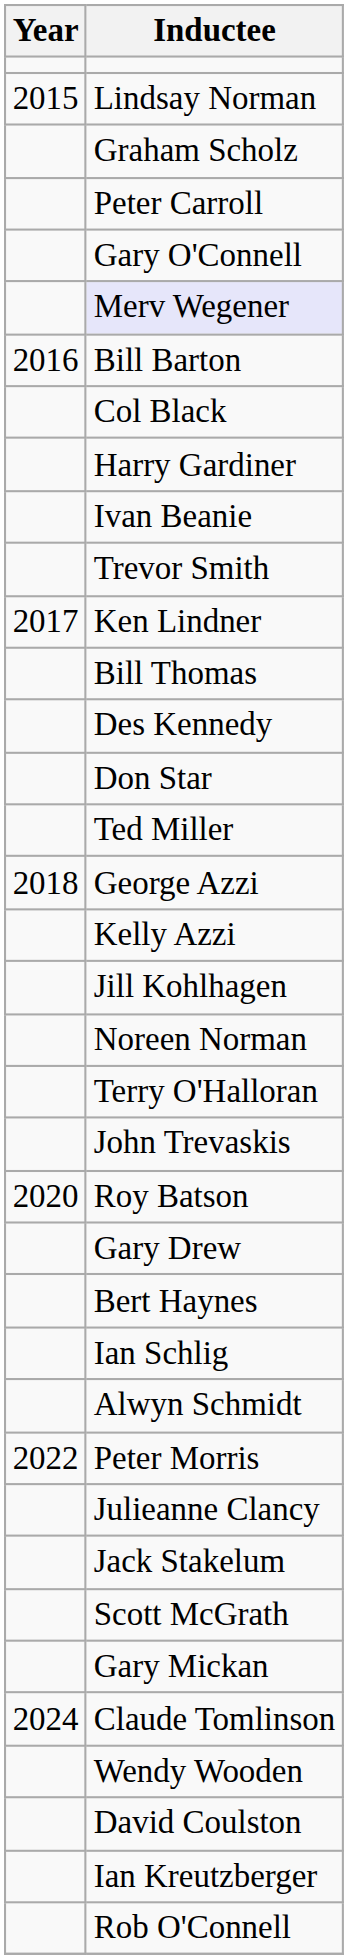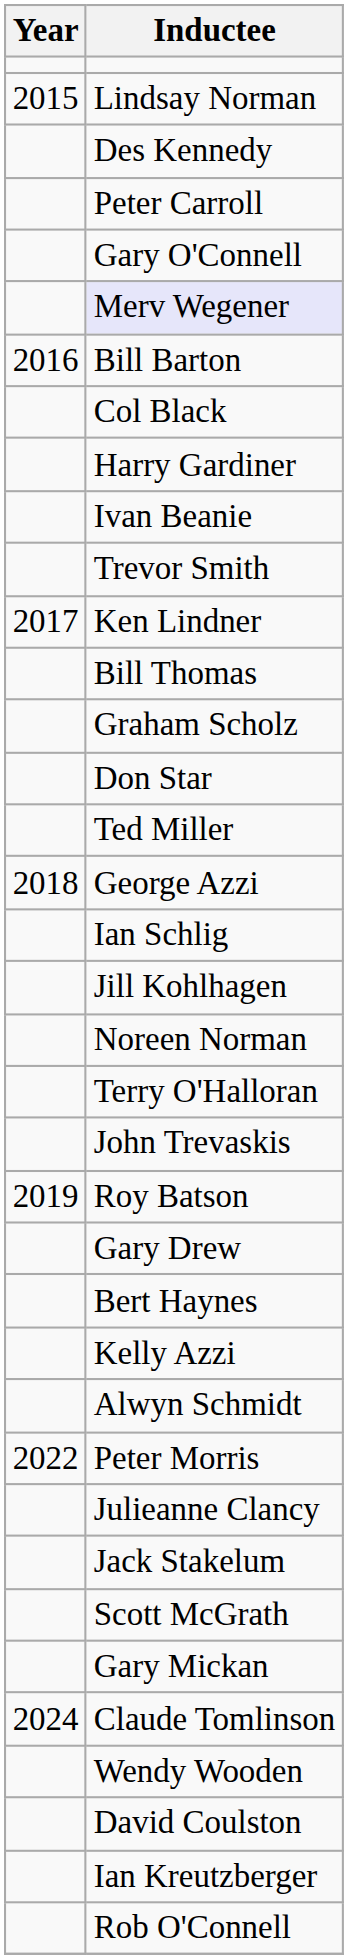(196, 150) Graham Scholz -> (183, 150) Des Kennedy
(183, 725) Des Kennedy -> (196, 725) Graham Scholz
(165, 934) Kelly Azzi -> (161, 934) Ian Schlig
(46, 1195) 2020 -> (46, 1195) 2019
(161, 1352) Ian Schlig -> (165, 1352) Kelly Azzi
